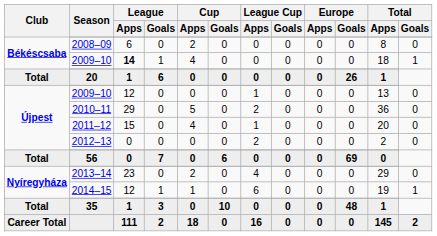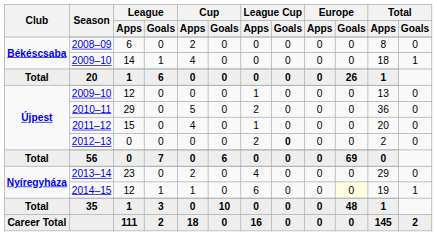(129, 61) bold -> (129, 61) normal
(288, 142) normal -> (288, 142) bold
(351, 190) no background -> (351, 190) lightyellow background
